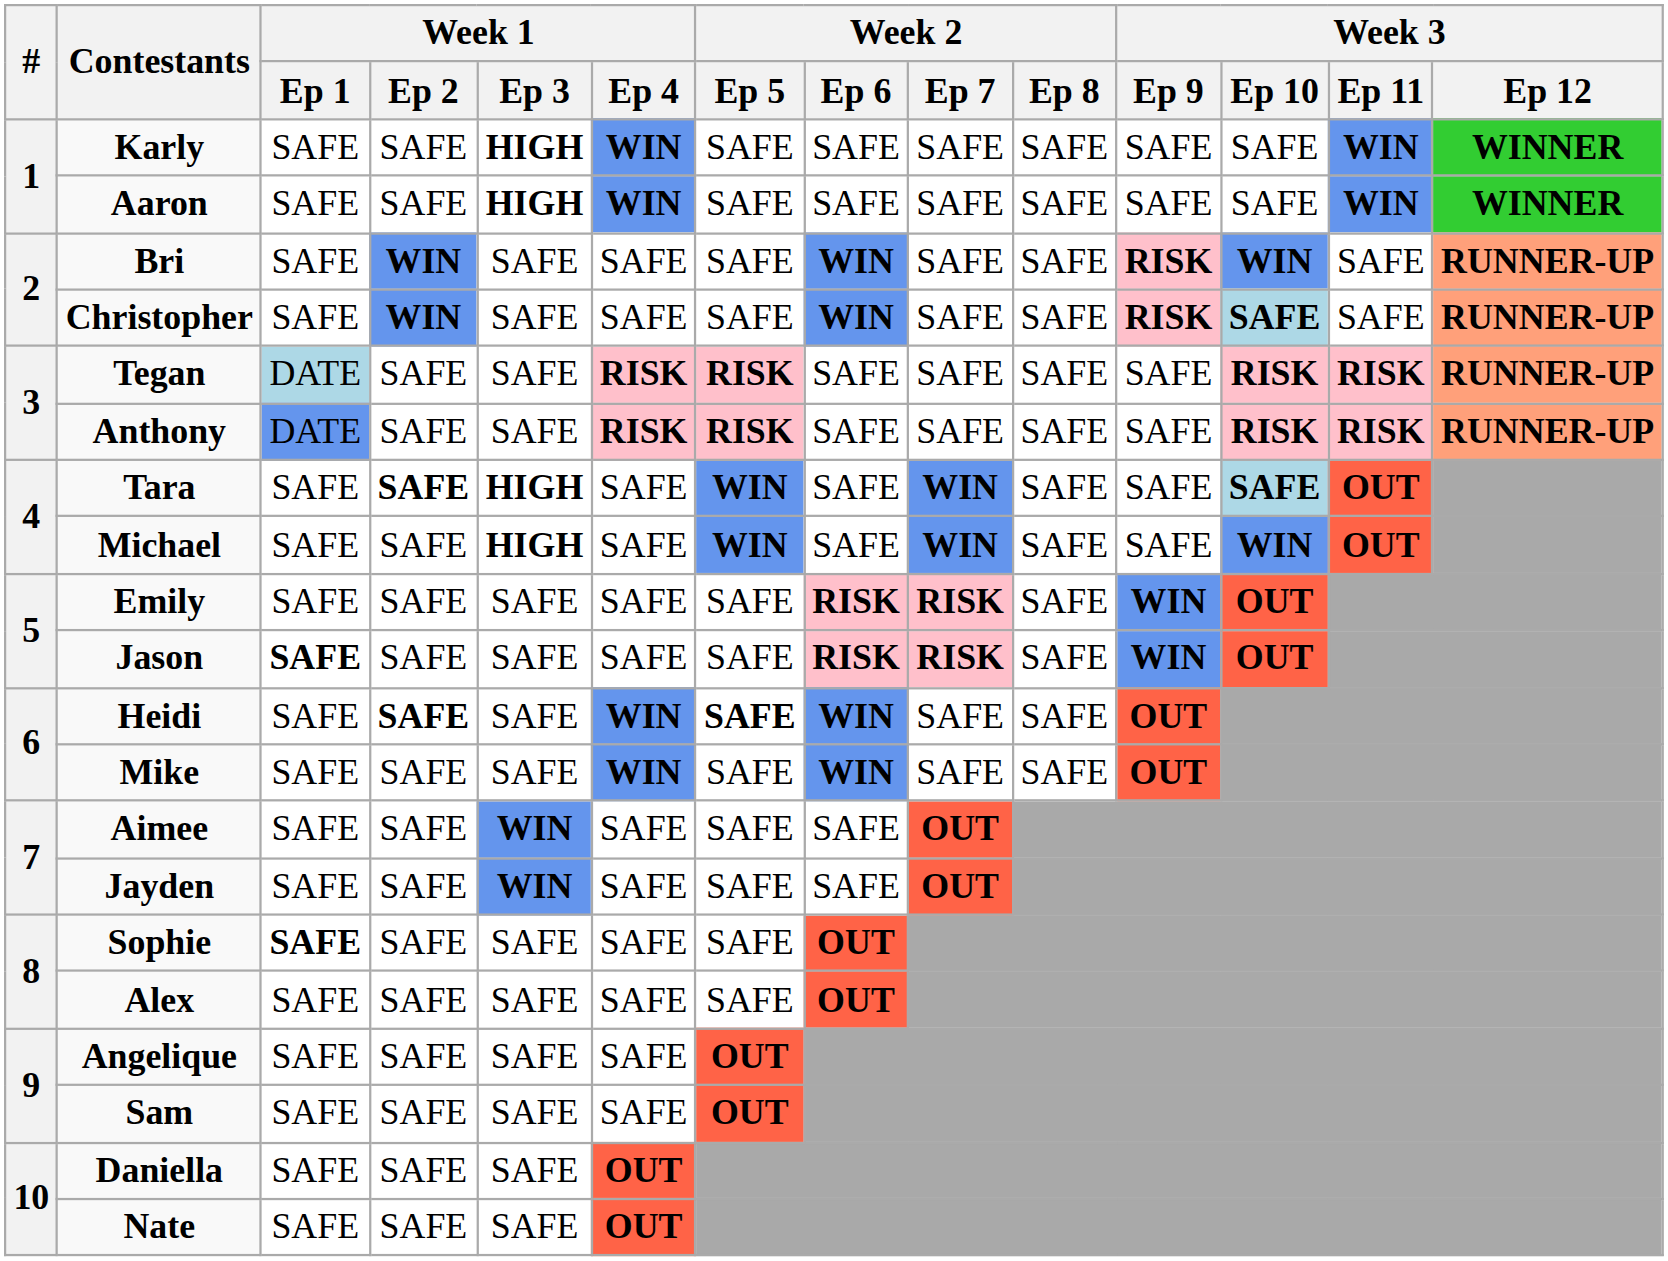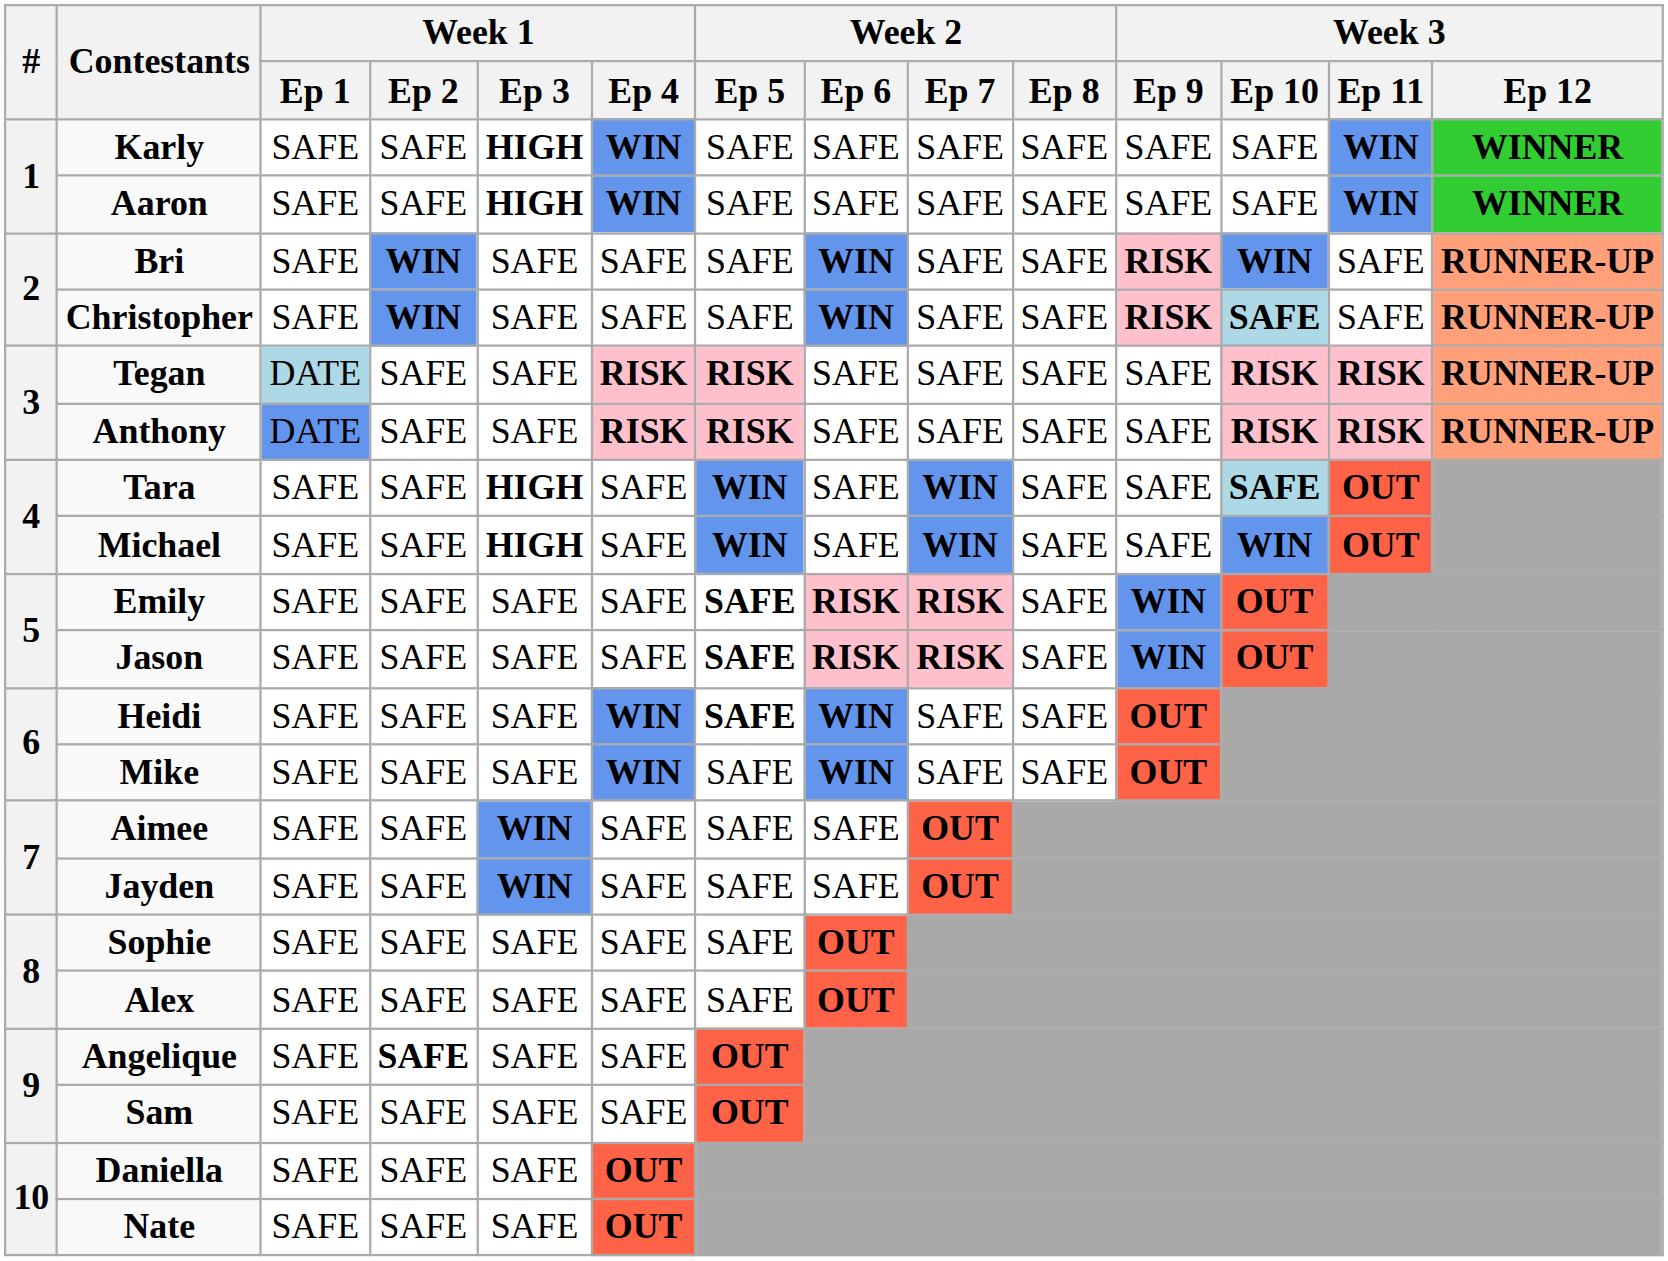(423, 487) bold -> (423, 487) normal
(750, 601) normal -> (750, 601) bold
(315, 658) bold -> (315, 658) normal
(750, 658) normal -> (750, 658) bold
(423, 715) bold -> (423, 714) normal
(315, 942) bold -> (315, 942) normal
(423, 1056) normal -> (423, 1056) bold
